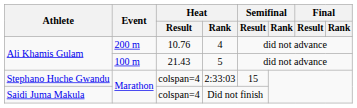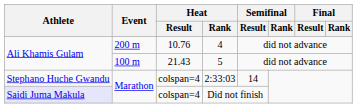(253, 78) 15 -> (253, 78) 14
(46, 95) no background -> (46, 95) lavender background
